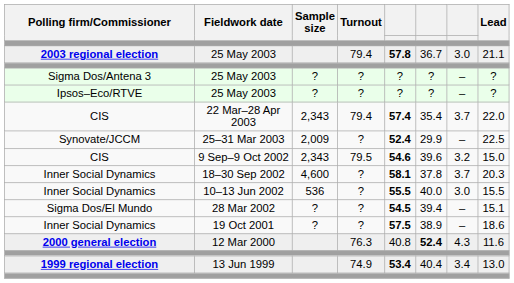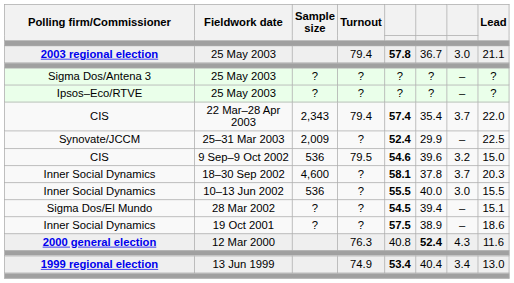(315, 157) 2,343 -> (315, 157) 536
